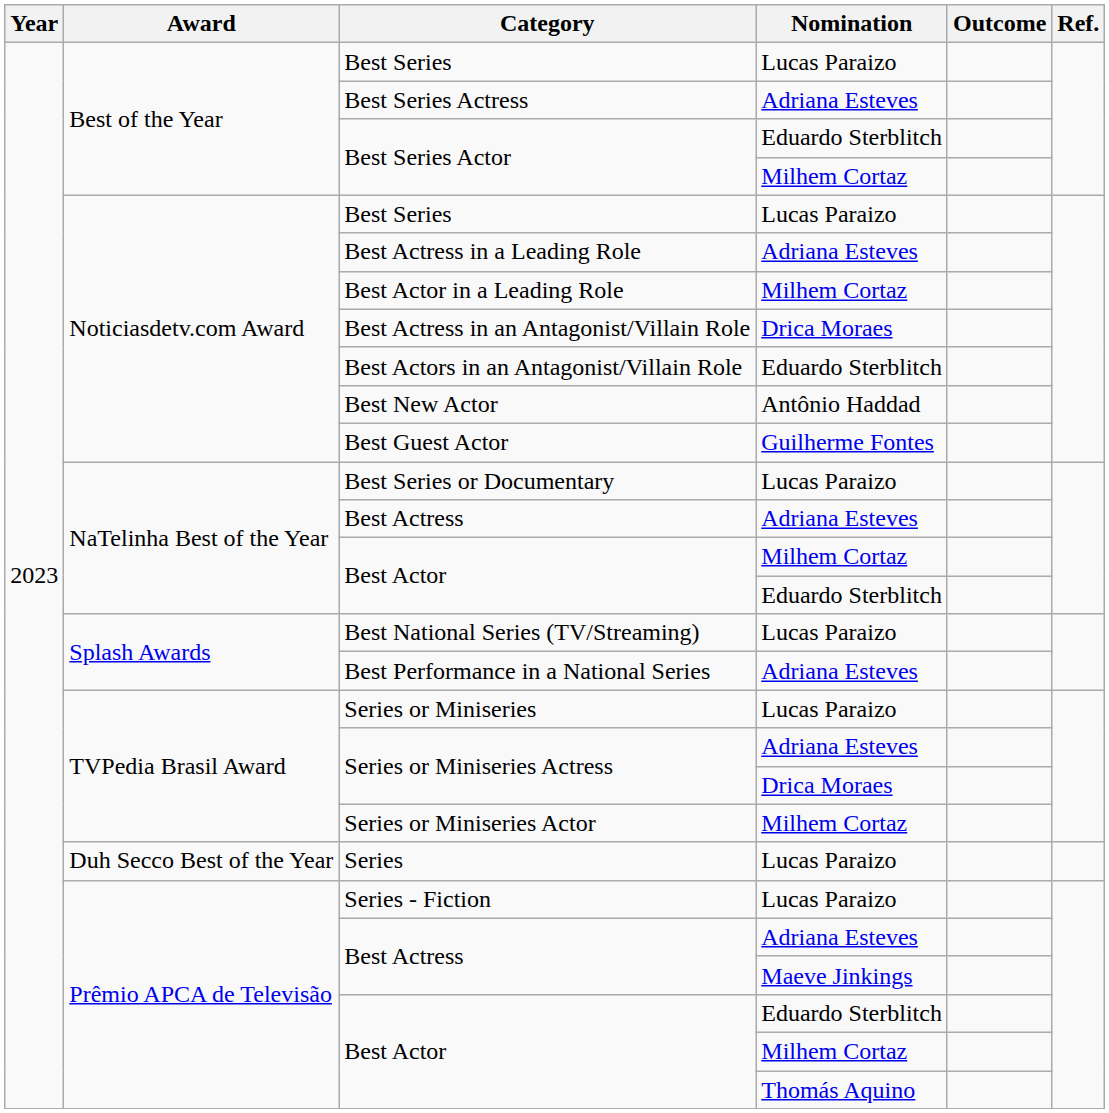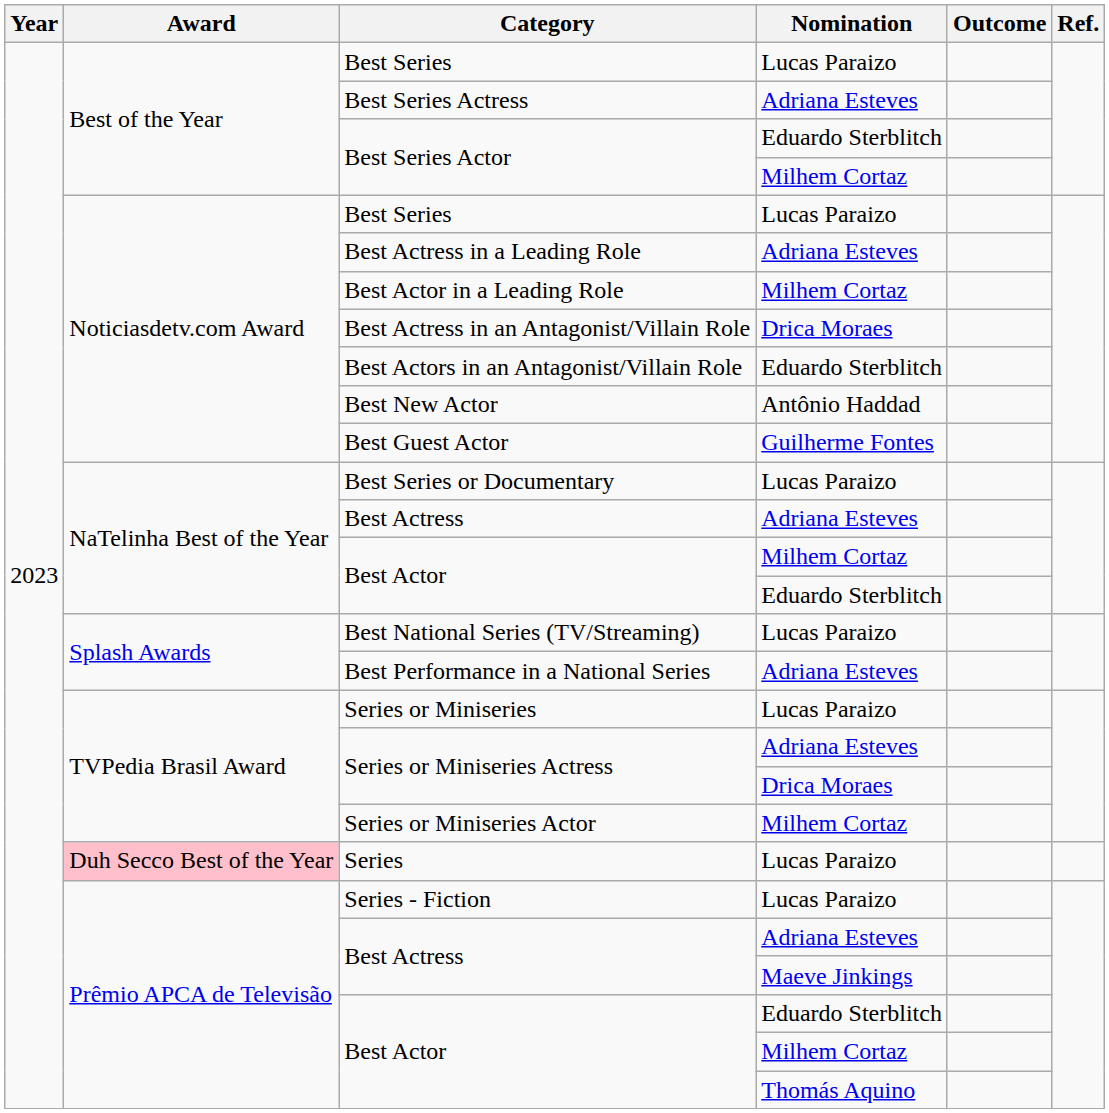(201, 860) no background -> (201, 860) pink background
